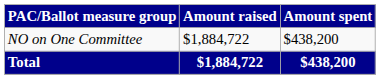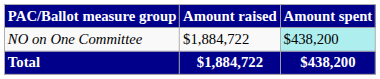(311, 39) no background -> (311, 39) paleturquoise background
